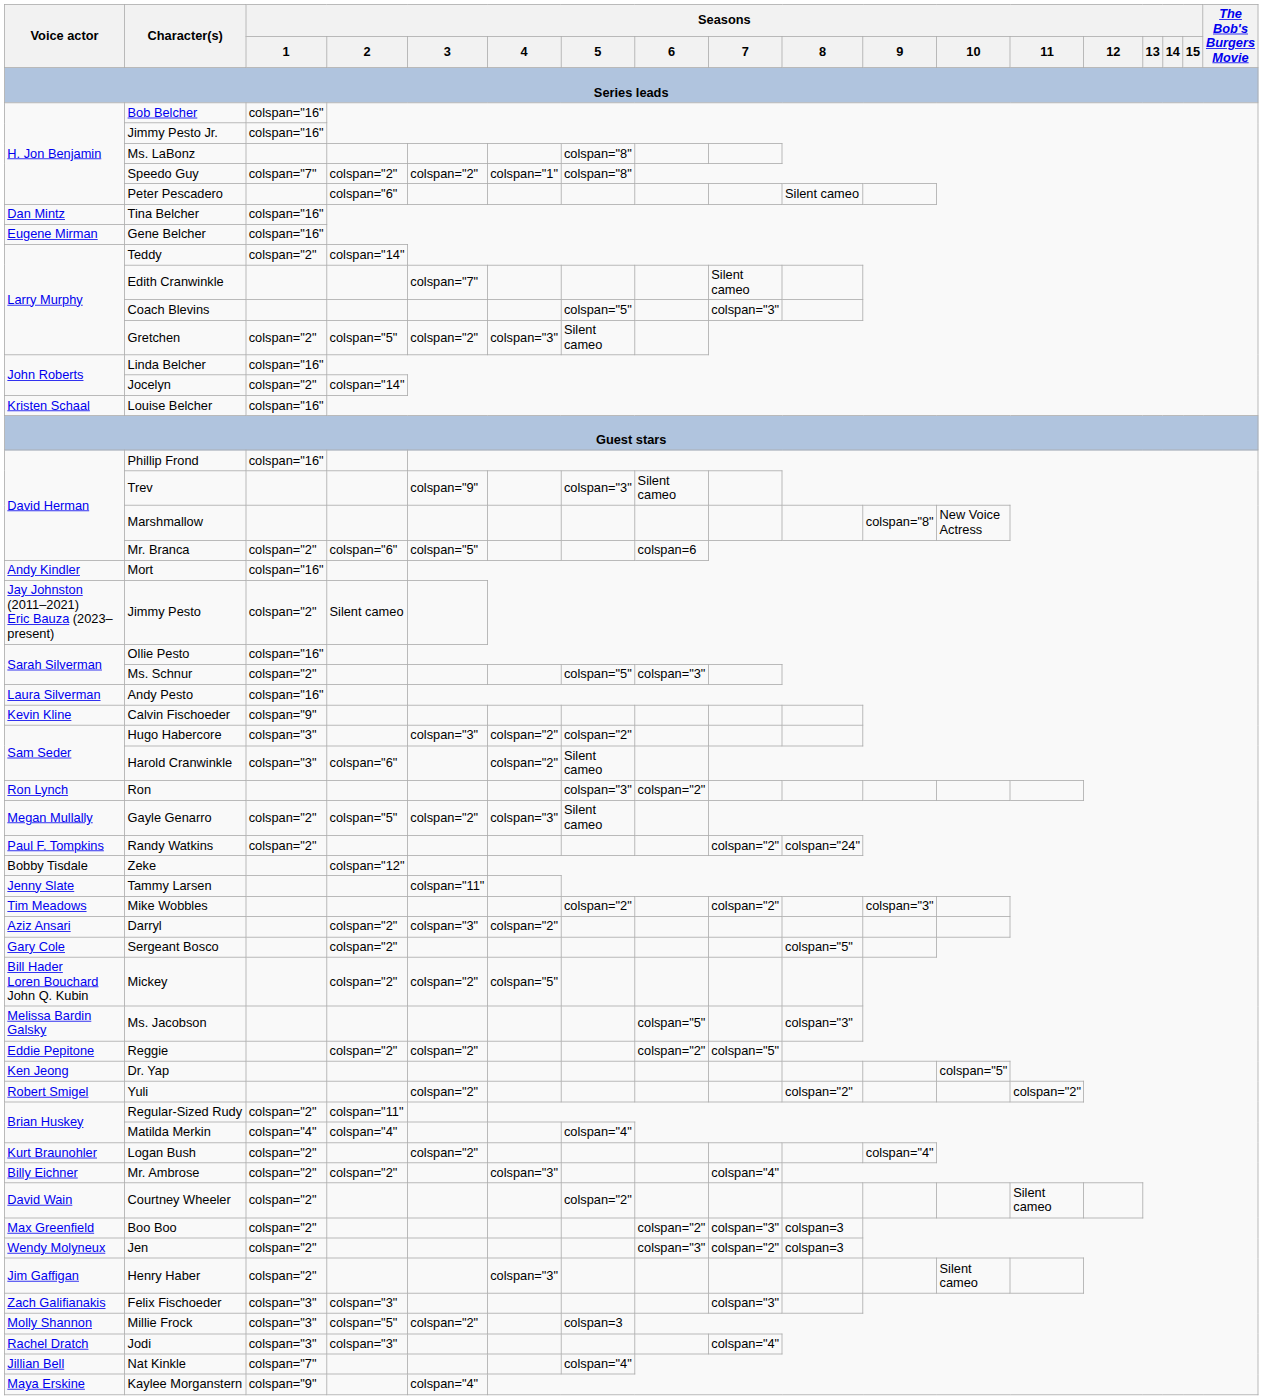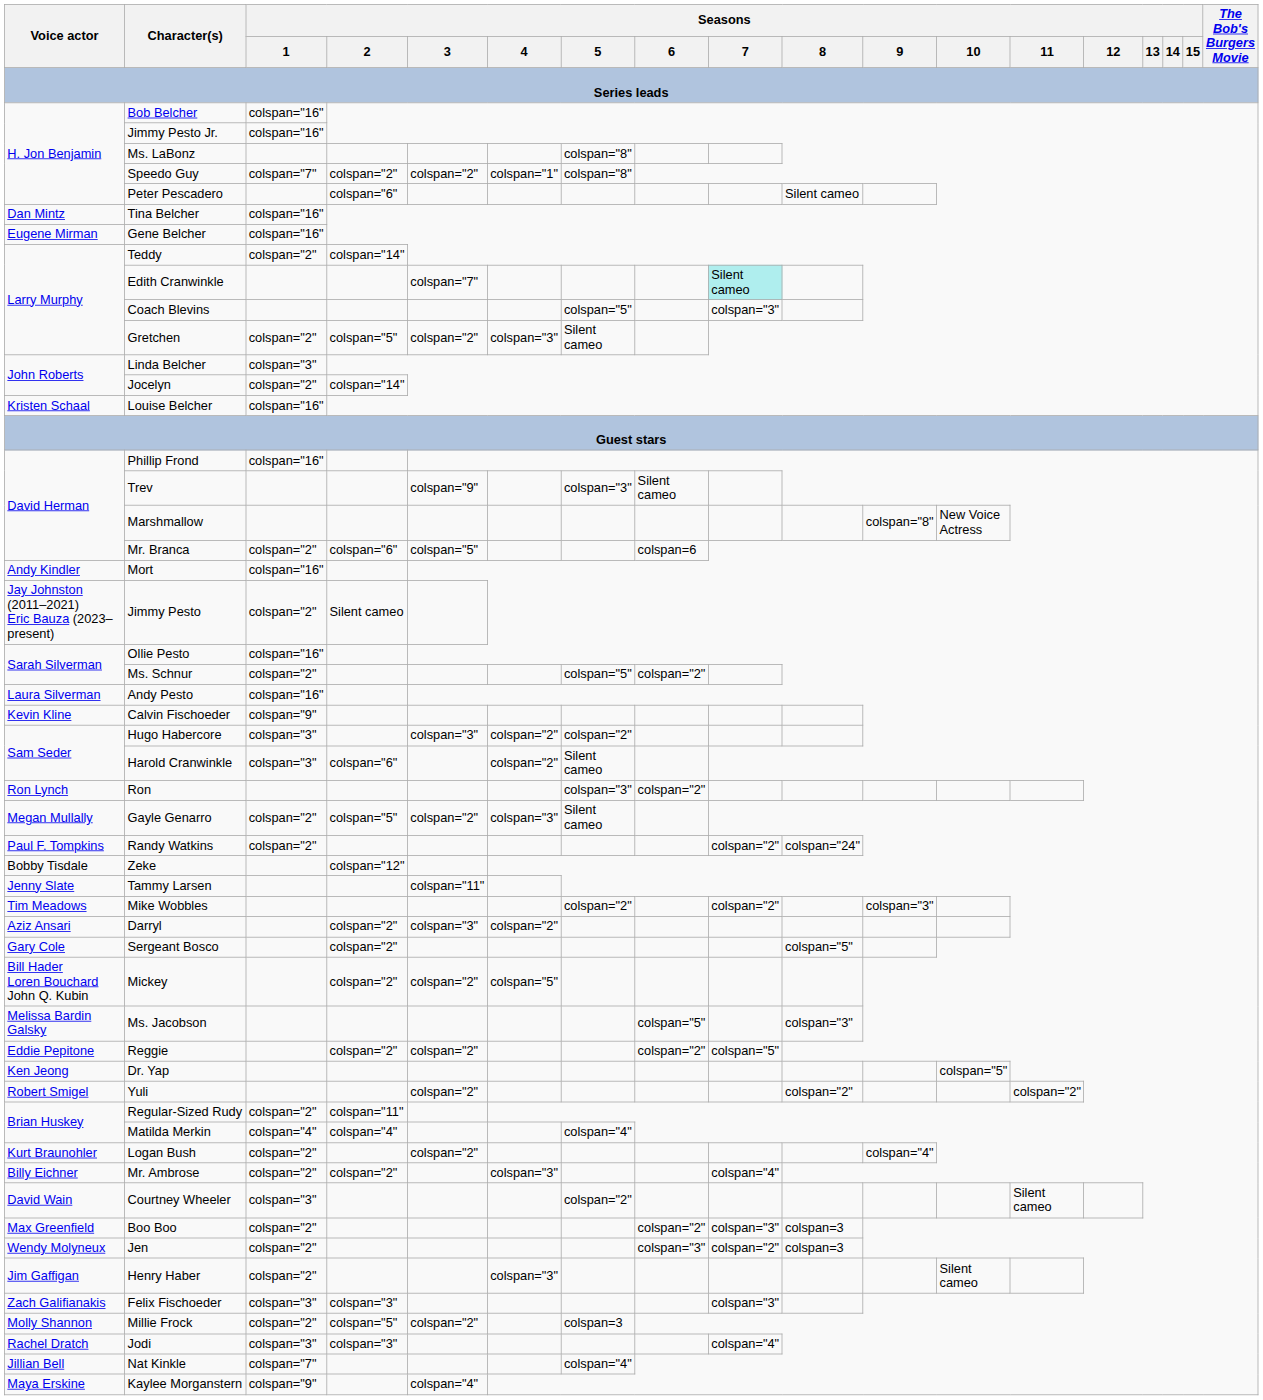(731, 282) no background -> (731, 282) paleturquoise background
(286, 364) colspan="16" -> (283, 364) colspan="3"
(672, 674) colspan="3" -> (672, 674) colspan="2"
(283, 1200) colspan="2" -> (283, 1200) colspan="3"
(283, 1323) colspan="3" -> (283, 1323) colspan="2"
